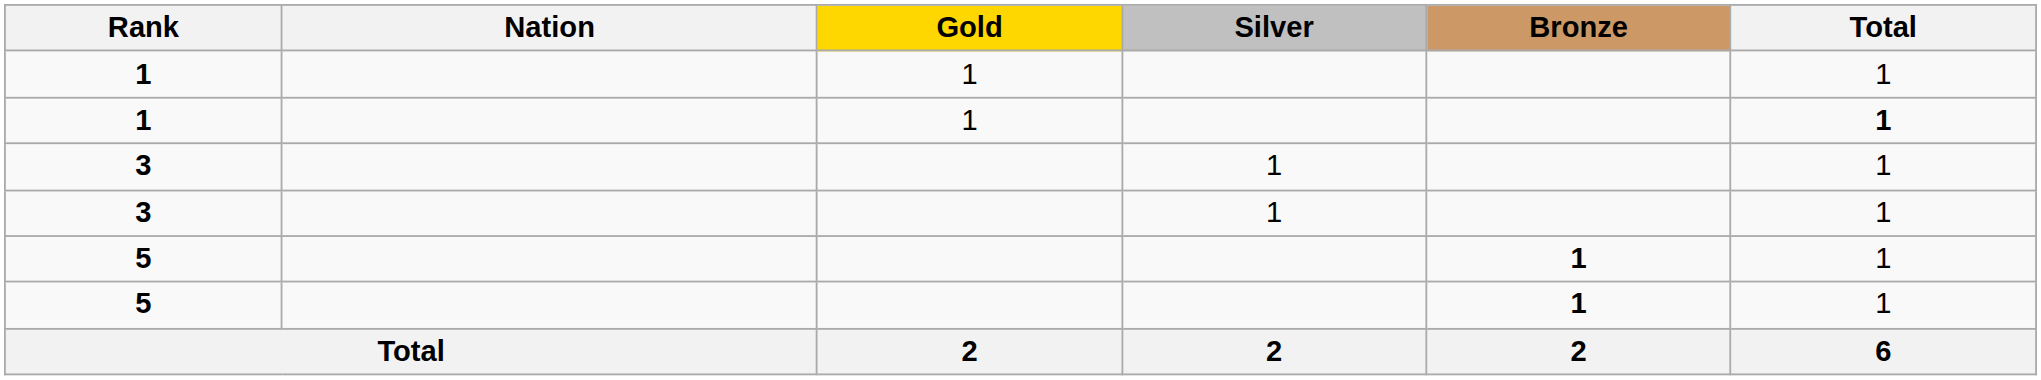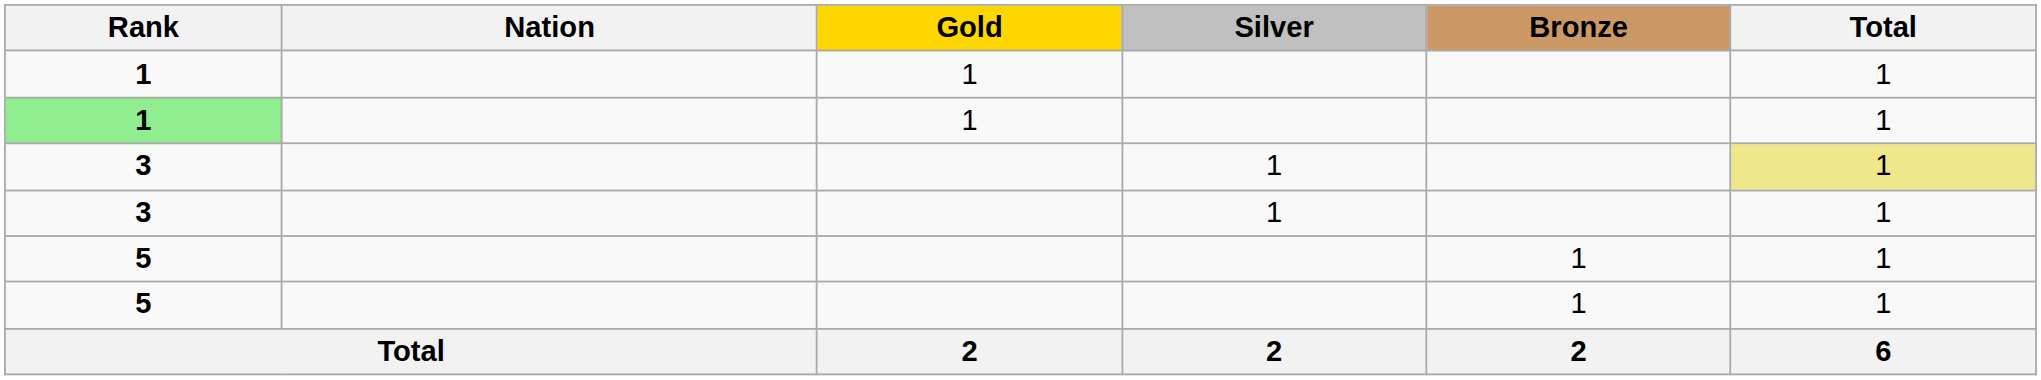(143, 119) no background -> (143, 119) lightgreen background
(1883, 119) bold -> (1883, 119) normal
(1883, 166) no background -> (1883, 166) khaki background
(1579, 258) bold -> (1579, 258) normal
(1579, 304) bold -> (1579, 304) normal
